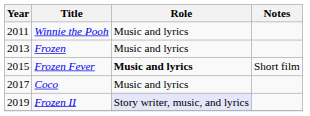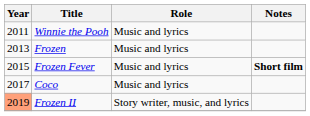(153, 66) bold -> (151, 66) normal
(277, 66) normal -> (278, 66) bold
(18, 102) no background -> (18, 102) lightsalmon background
(181, 102) lavender background -> (181, 102) no background
